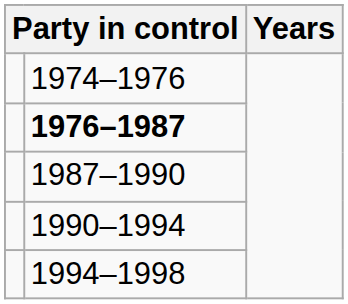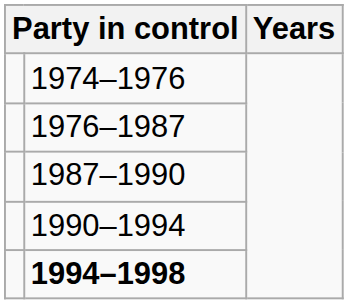(108, 126) bold -> (108, 126) normal
(108, 273) normal -> (108, 273) bold
